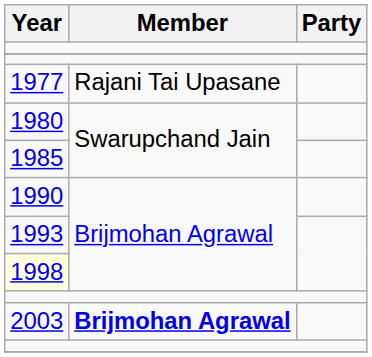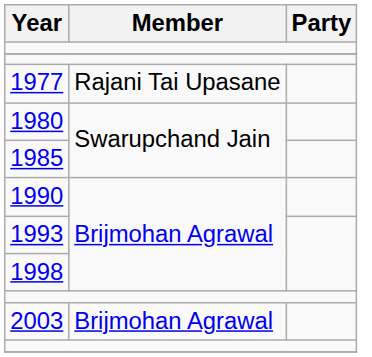(37, 272) lightyellow background -> (37, 272) no background
(182, 321) bold -> (174, 321) normal
